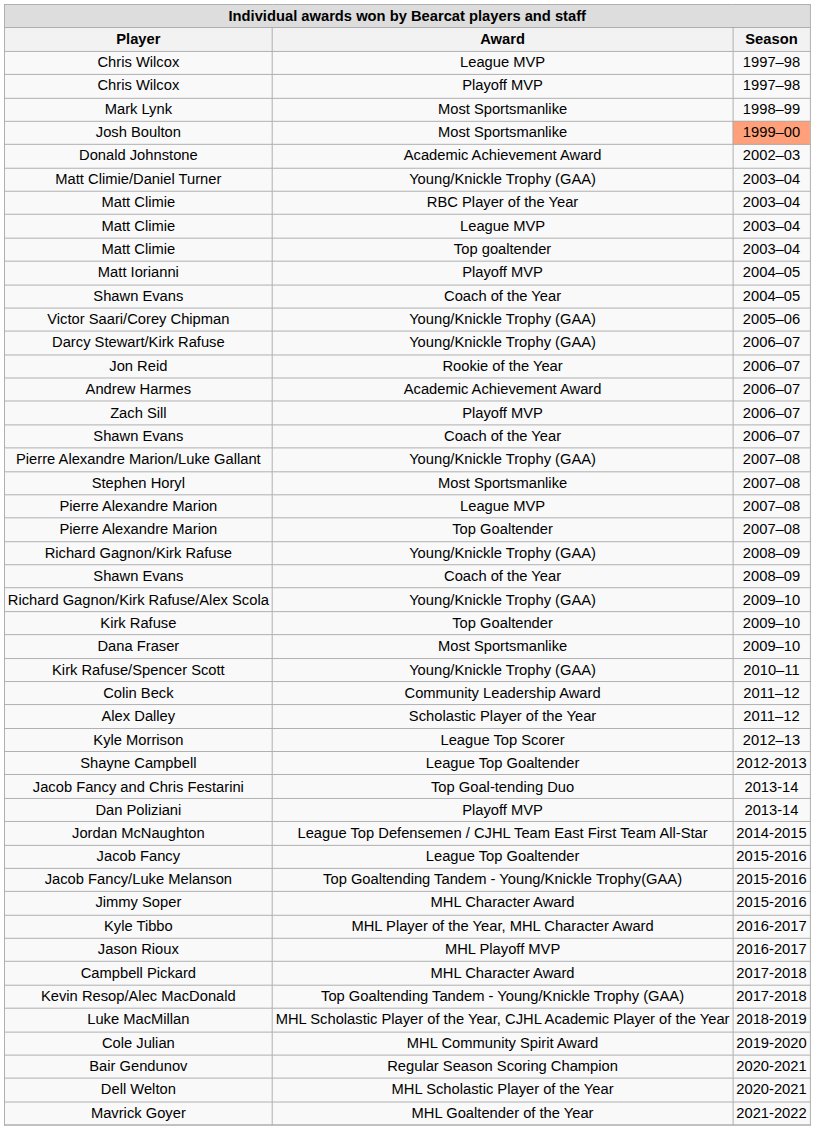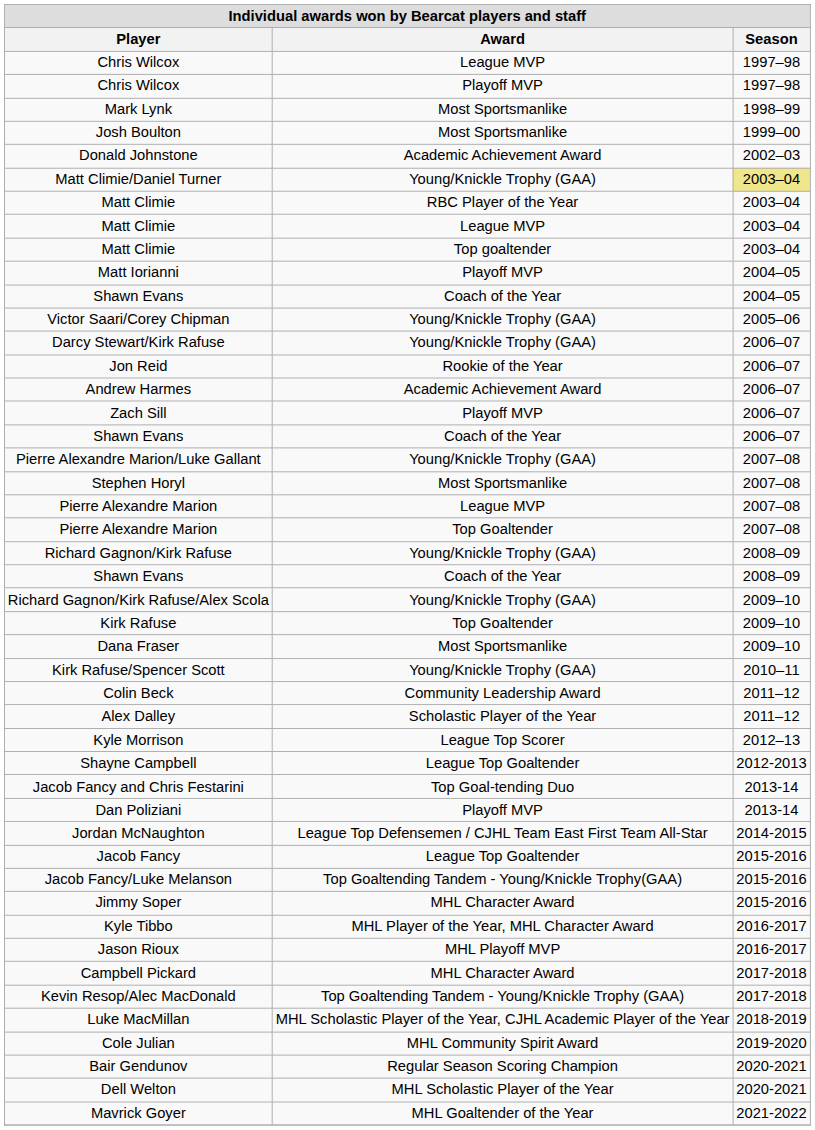(771, 132) lightsalmon background -> (771, 132) no background
(771, 179) no background -> (771, 179) khaki background
